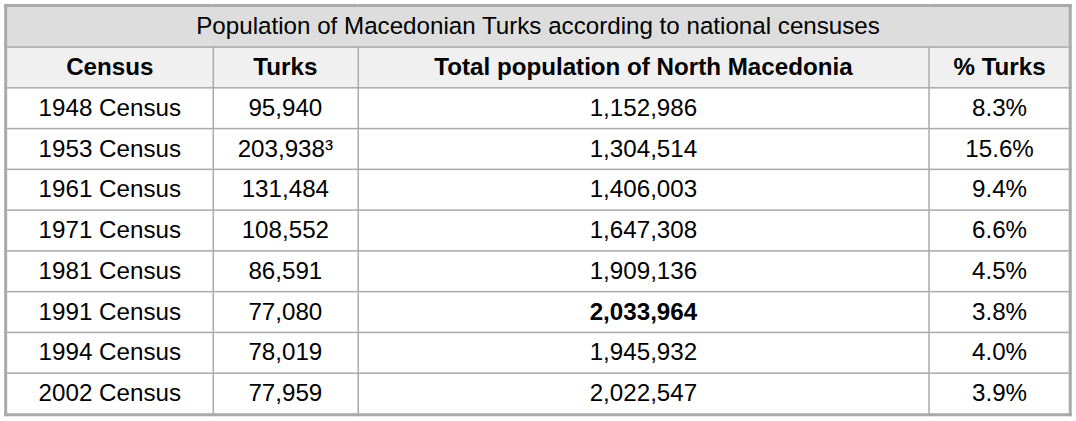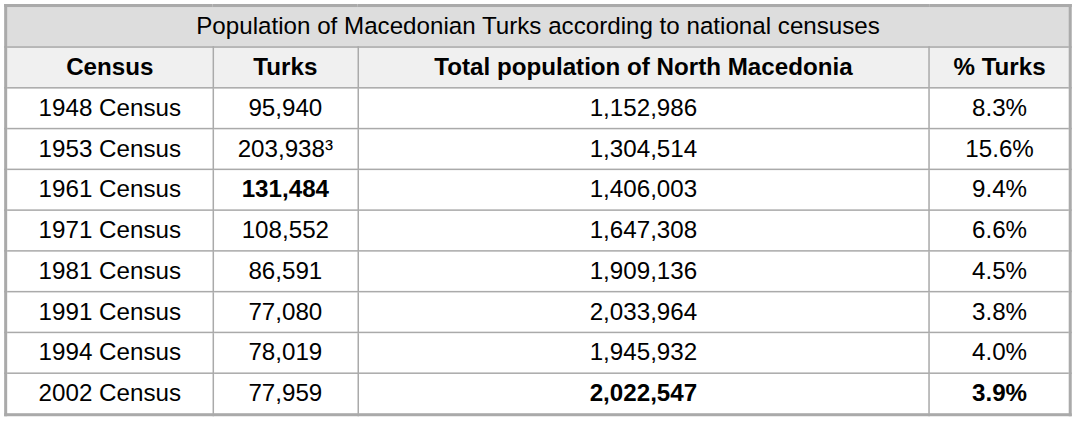(285, 189) normal -> (285, 189) bold
(643, 311) bold -> (643, 311) normal
(643, 393) normal -> (643, 393) bold
(1000, 393) normal -> (1000, 393) bold
